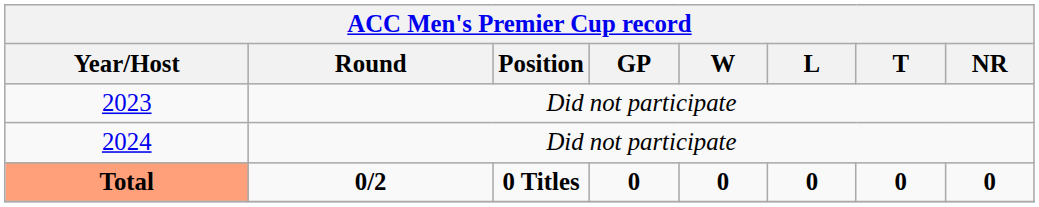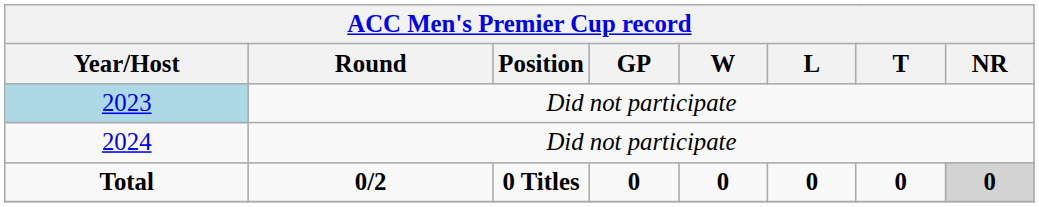(127, 102) no background -> (127, 102) lightblue background
(127, 181) lightsalmon background -> (127, 181) no background
(990, 181) no background -> (990, 181) lightgrey background
